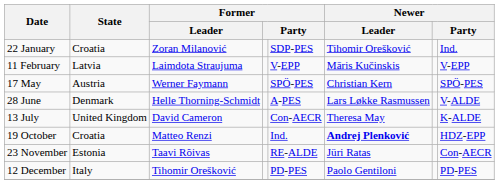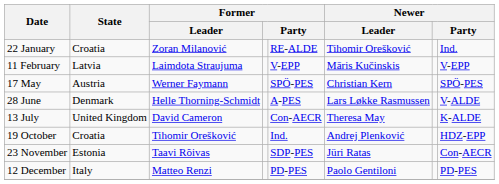(292, 48) SDP-PES -> (294, 48) RE-ALDE
(182, 135) Matteo Renzi -> (194, 135) Tihomir Orešković
(368, 135) bold -> (366, 135) normal
(294, 153) RE-ALDE -> (292, 153) SDP-PES
(194, 170) Tihomir Orešković -> (182, 170) Matteo Renzi
